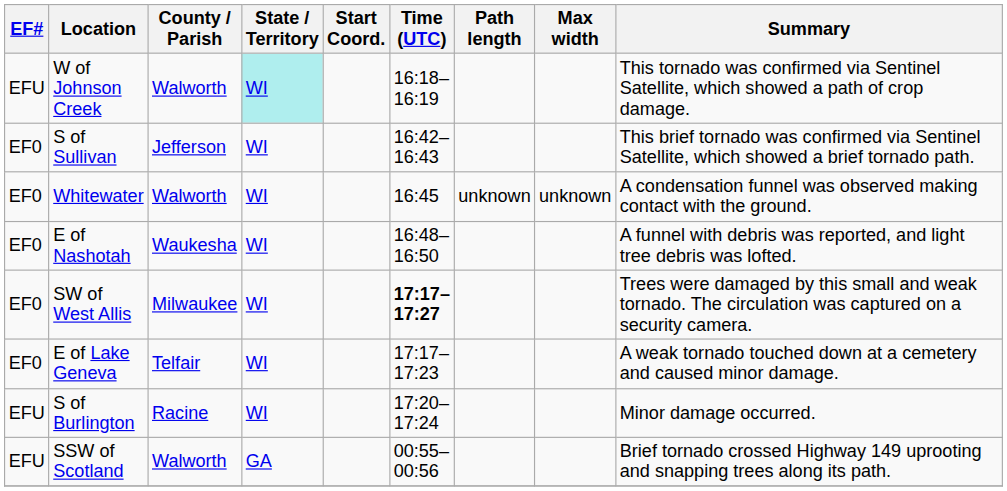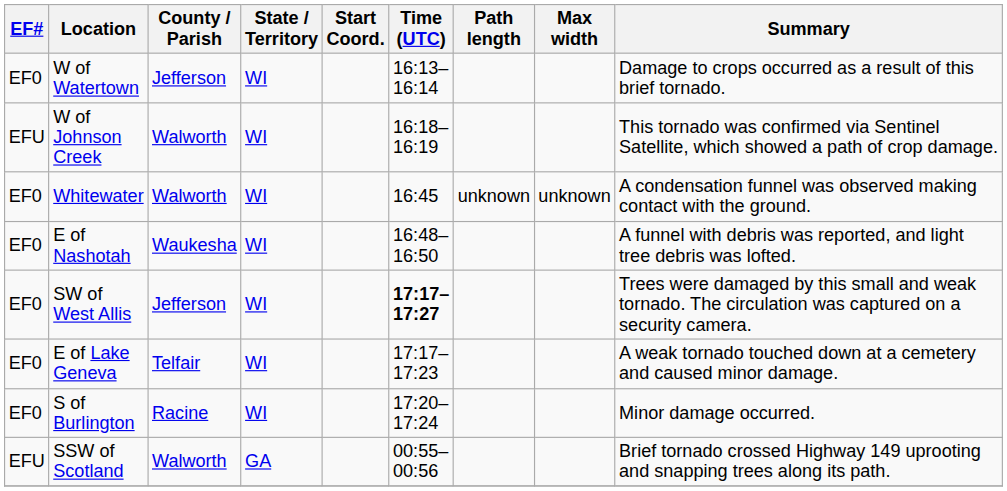+ row: (96, 78)
(257, 88) paleturquoise background -> (256, 137) no background
- row: (85, 147)
(195, 304) Milwaukee -> (189, 304) Jefferson
(27, 412) EFU -> (25, 412) EF0
